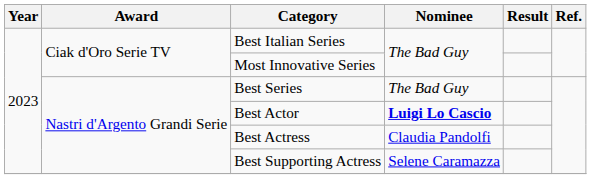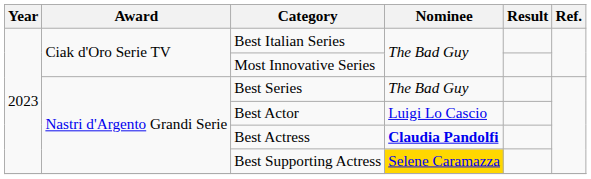(440, 112) bold -> (438, 112) normal
(439, 137) normal -> (443, 137) bold
(444, 161) no background -> (444, 161) gold background
